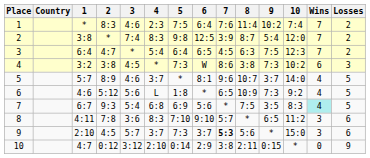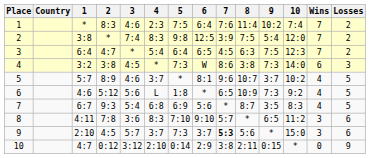(247, 38) 8:7 -> (247, 38) 7:5
(295, 65) 10:2 -> (295, 65) 14:0
(295, 79) 14:0 -> (295, 79) 10:2
(247, 106) 7:5 -> (247, 106) 8:7
(319, 106) paleturquoise background -> (319, 106) no background
